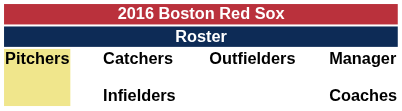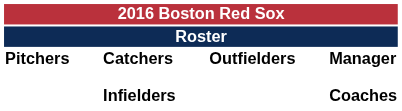(37, 59) khaki background -> (37, 59) no background
